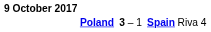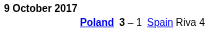(161, 22) bold -> (160, 22) normal
